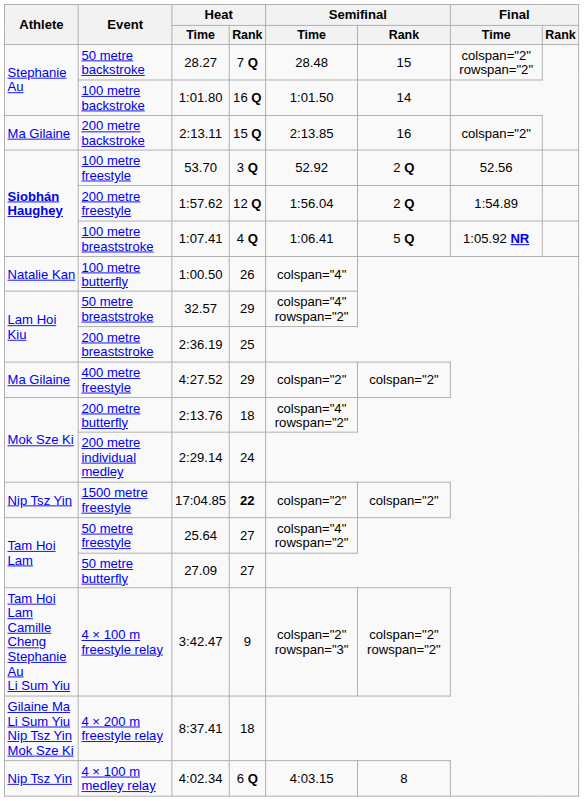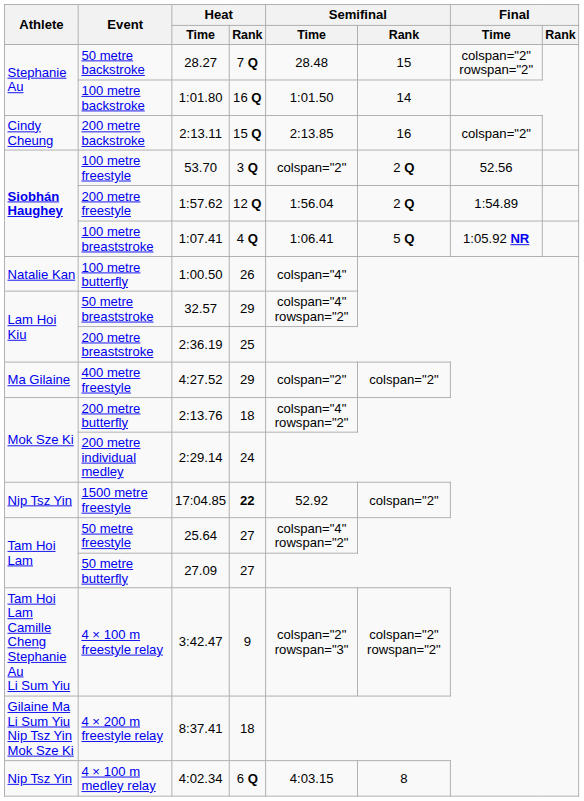(39, 133) Ma Gilaine -> (30, 133) Cindy Cheung
(312, 169) 52.92 -> (312, 169) colspan="2"
(312, 500) colspan="2" -> (312, 500) 52.92
